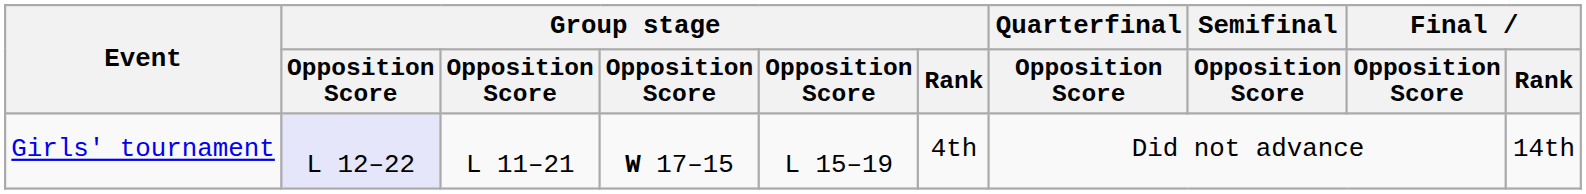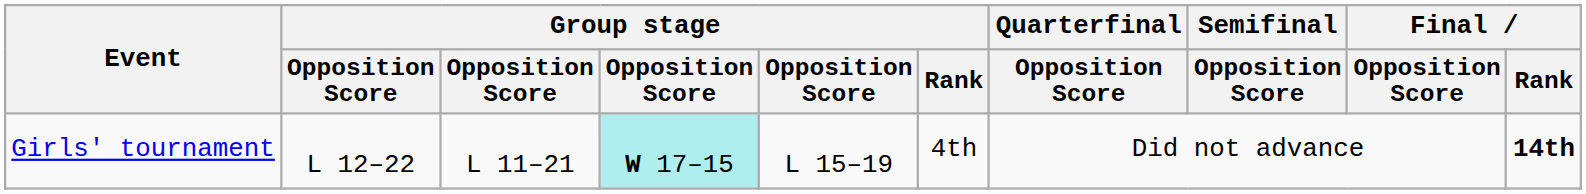(361, 166) lavender background -> (361, 166) no background
(680, 166) no background -> (680, 166) paleturquoise background
(1544, 150) normal -> (1544, 150) bold
